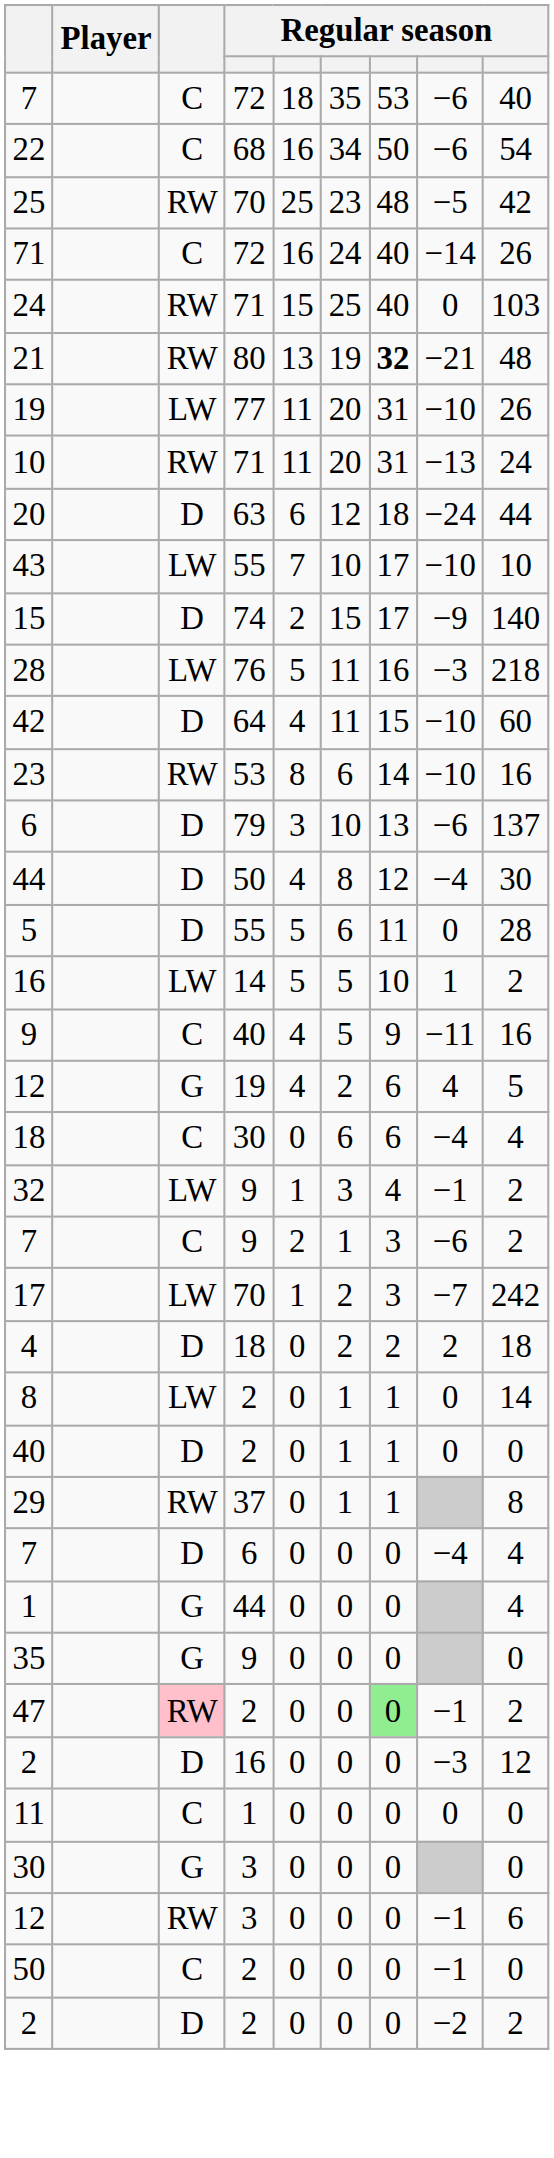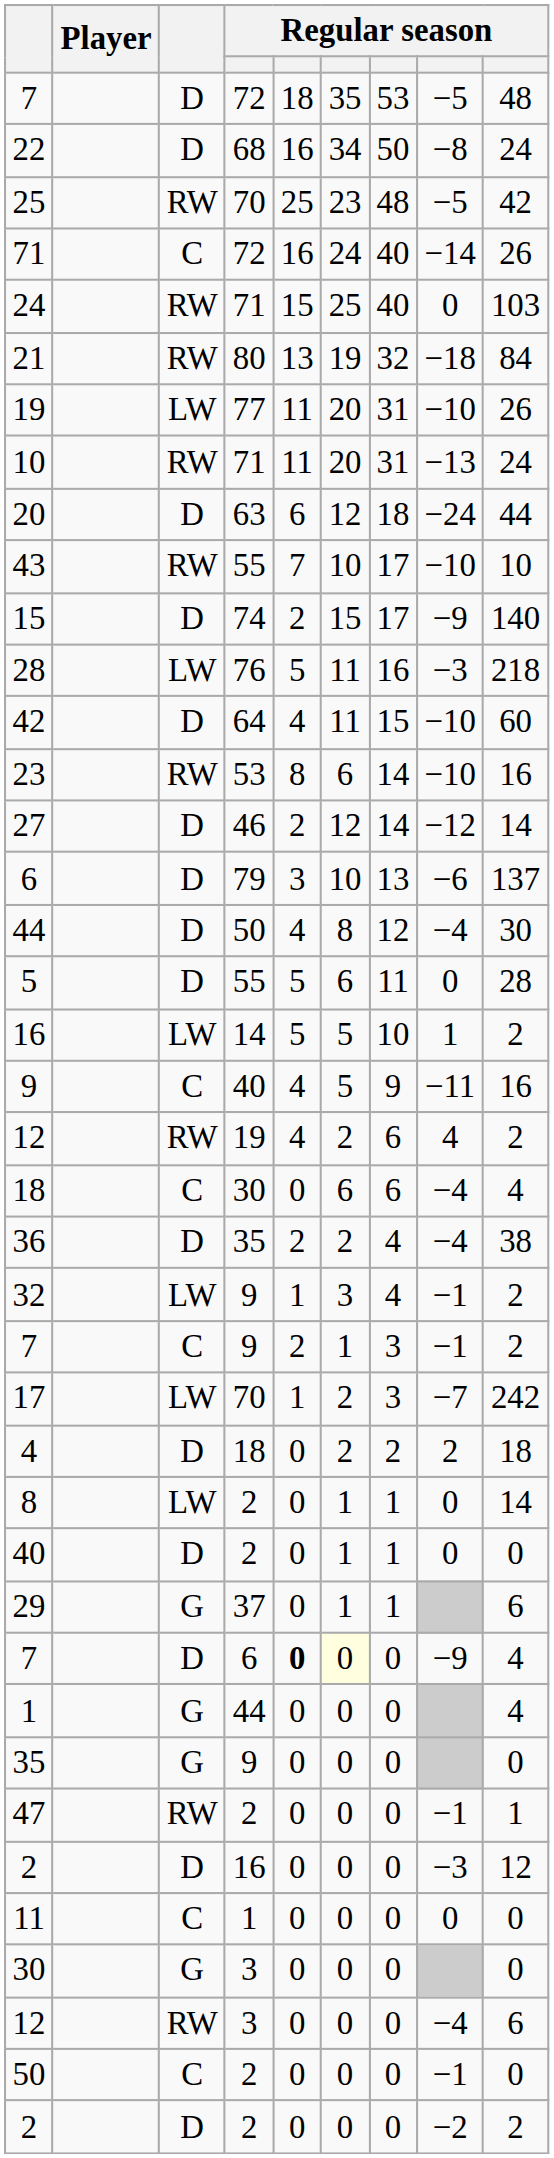(192, 97) C -> (192, 97) D
(450, 97) −6 -> (450, 97) −5
(516, 97) 40 -> (516, 97) 48
(192, 149) C -> (192, 149) D
(450, 149) −6 -> (450, 149) −8
(516, 149) 54 -> (516, 149) 24
(393, 357) bold -> (393, 357) normal
(450, 357) −21 -> (450, 357) −18
(516, 357) 48 -> (516, 357) 84
(192, 565) LW -> (192, 565) RW
+ row: (29, 825)
(192, 1086) G -> (192, 1138) RW
(516, 1086) 5 -> (516, 1138) 2
+ row: (29, 1242)
(450, 1242) −6 -> (450, 1346) −1
(192, 1502) RW -> (192, 1606) G
(516, 1502) 8 -> (516, 1606) 6
(297, 1554) normal -> (297, 1658) bold
(345, 1554) no background -> (345, 1658) lightyellow background
(450, 1554) −4 -> (450, 1658) −9
(192, 1710) pink background -> (192, 1814) no background
(393, 1710) lightgreen background -> (393, 1814) no background
(516, 1710) 2 -> (516, 1814) 1
(450, 1918) −1 -> (450, 2022) −4
